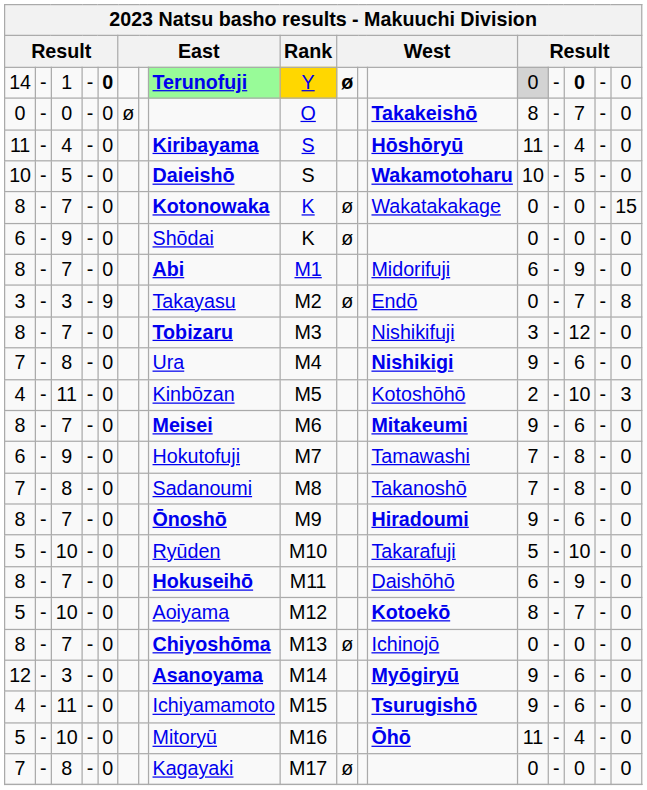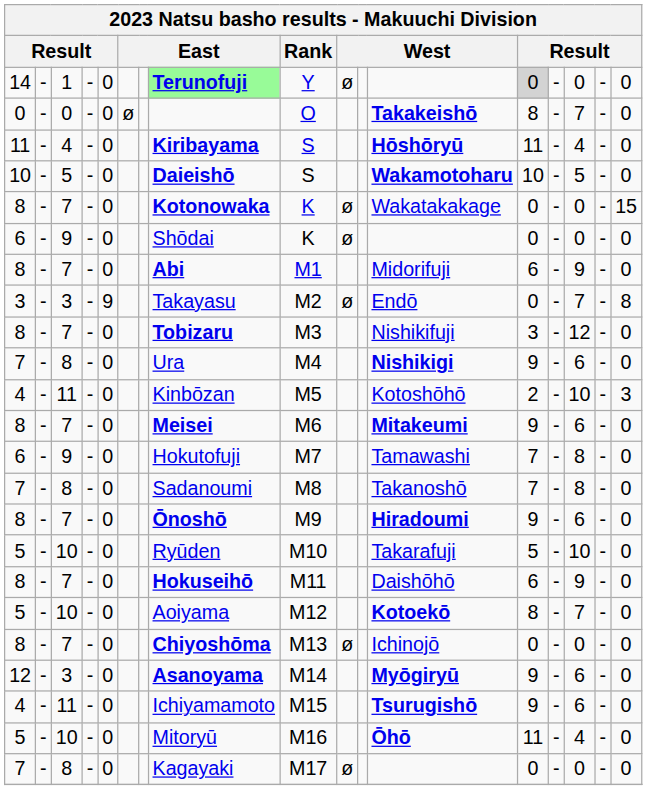(108, 82) bold -> (108, 82) normal
(308, 82) gold background -> (308, 82) no background
(347, 82) bold -> (347, 82) normal
(579, 82) bold -> (579, 82) normal
